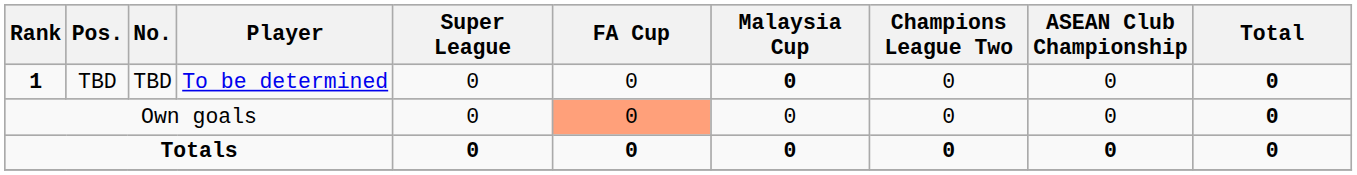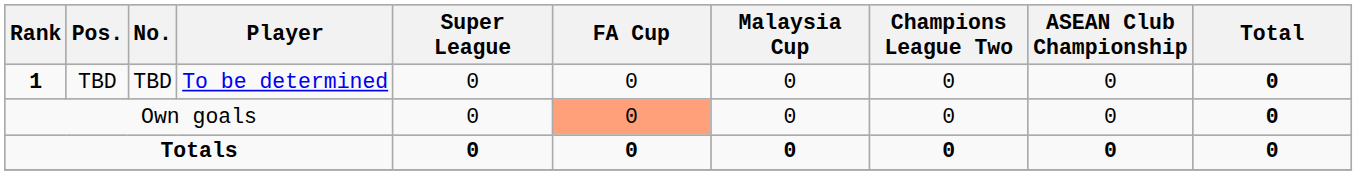(790, 82) bold -> (790, 82) normal
